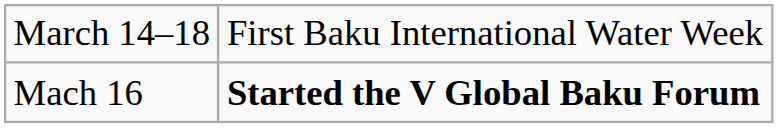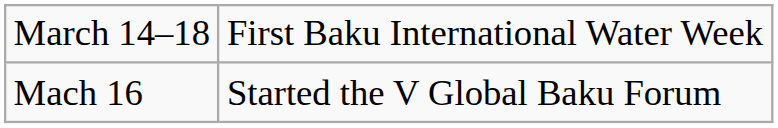(493, 91) bold -> (474, 91) normal
